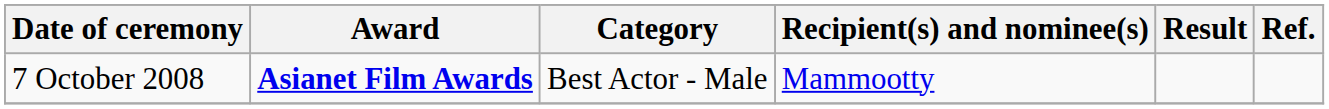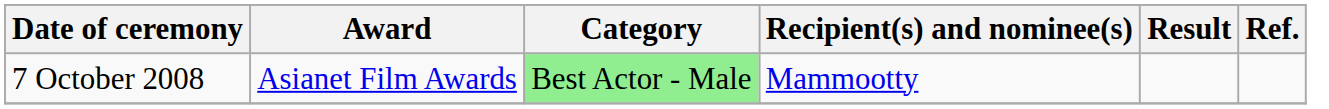(395, 77) bold -> (387, 77) normal
(657, 77) no background -> (641, 77) lightgreen background
